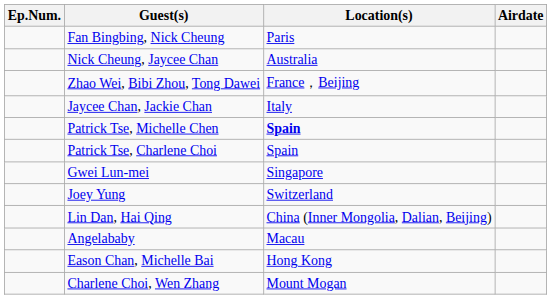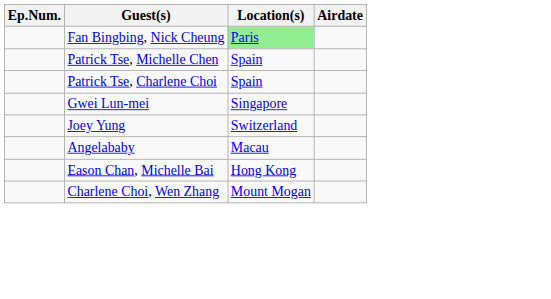(280, 37) no background -> (245, 37) lightgreen background
- row: (143, 59)
- row: (164, 83)
- row: (140, 106)
(284, 128) bold -> (247, 59) normal
- row: (120, 216)
